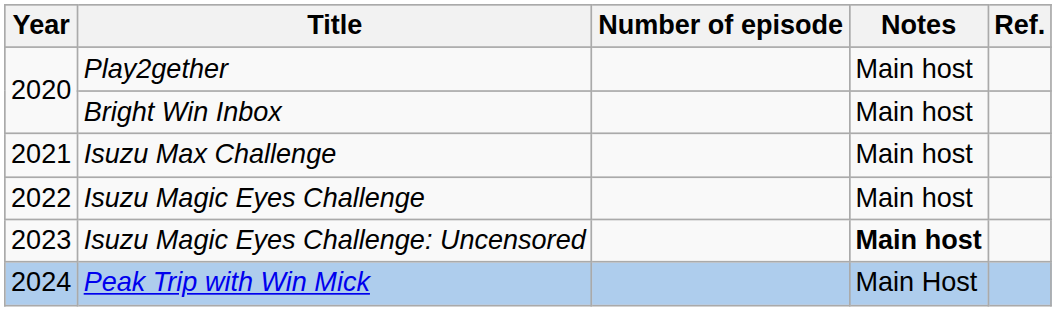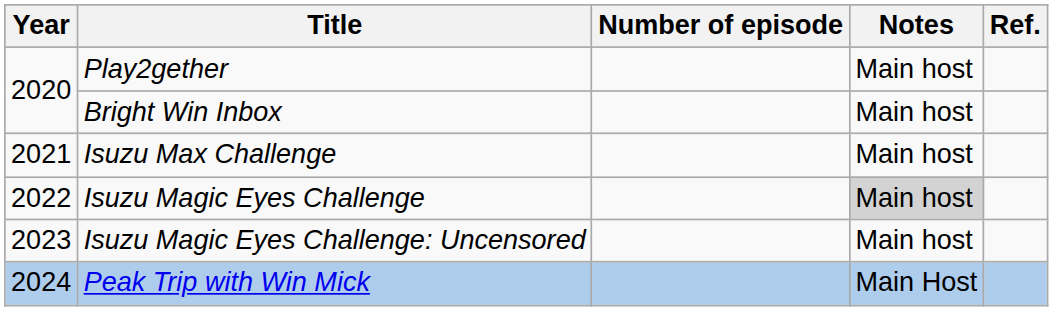(914, 197) no background -> (914, 197) lightgrey background
(919, 240) bold -> (914, 240) normal
